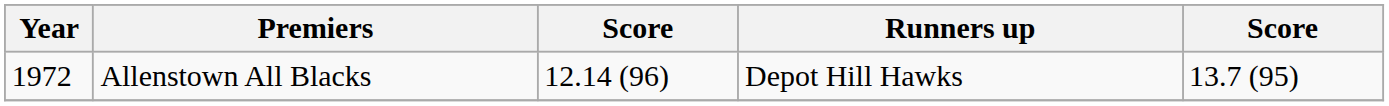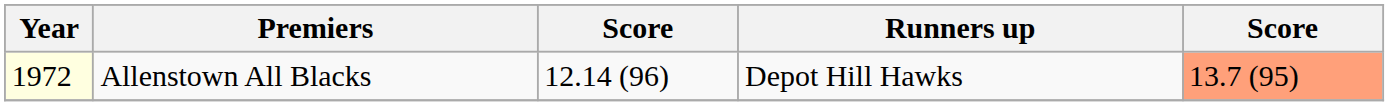(42, 75) no background -> (42, 75) lightyellow background
(1244, 75) no background -> (1244, 75) lightsalmon background
